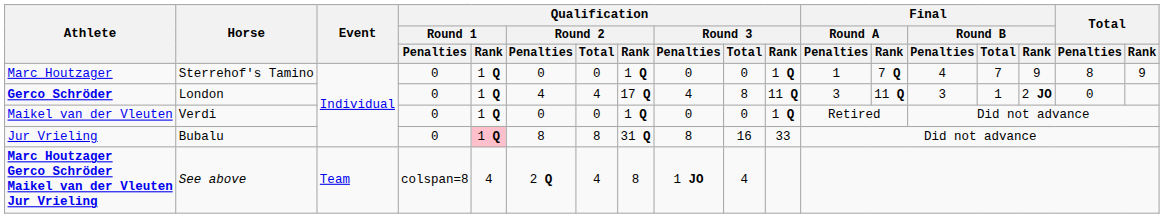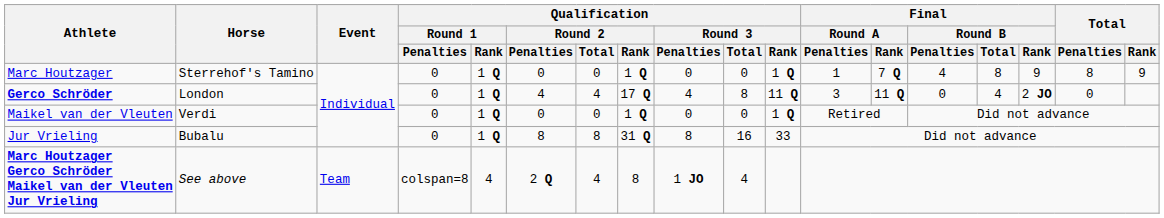(998, 73) 7 -> (998, 73) 8
(942, 94) 3 -> (942, 94) 0
(998, 94) 1 -> (998, 94) 4
(489, 136) pink background -> (489, 136) no background
